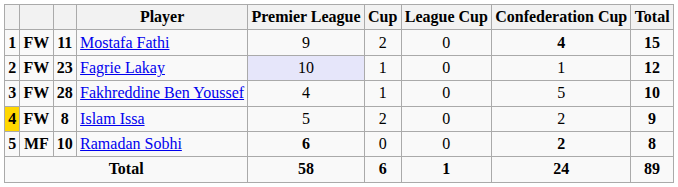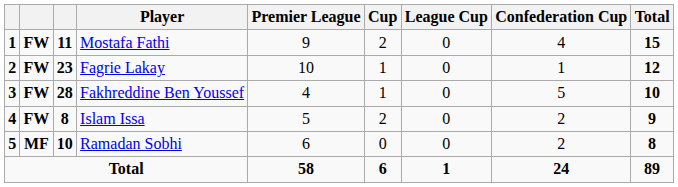(561, 42) bold -> (561, 42) normal
(306, 67) lavender background -> (306, 67) no background
(12, 118) gold background -> (12, 118) no background
(306, 144) bold -> (306, 144) normal
(561, 144) bold -> (561, 144) normal
